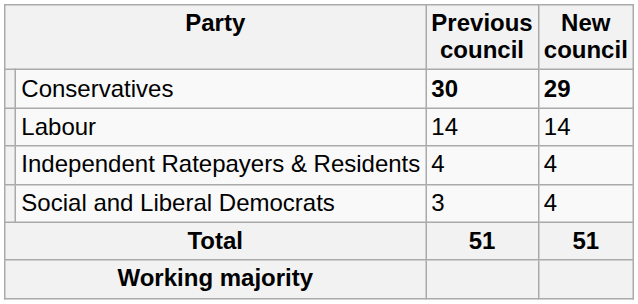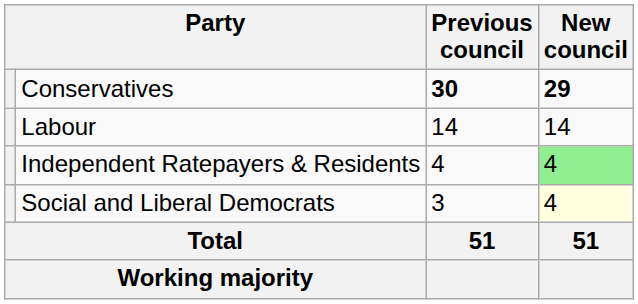(550, 164) no background -> (550, 164) lightgreen background
(550, 202) no background -> (550, 202) lightyellow background
